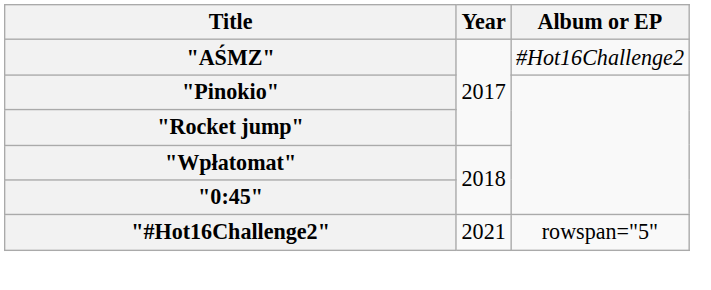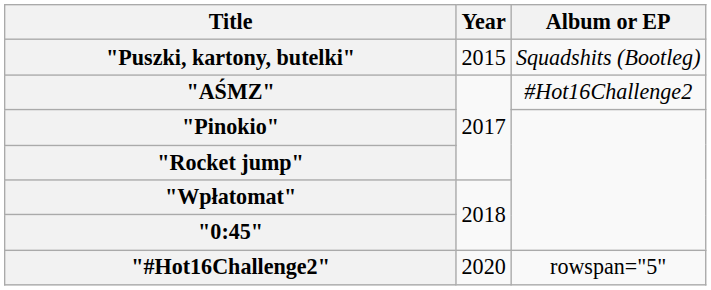+ row: (231, 57)
(484, 232) 2021 -> (484, 267) 2020
